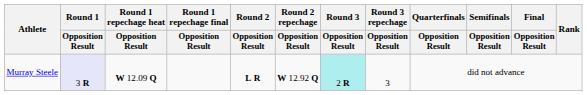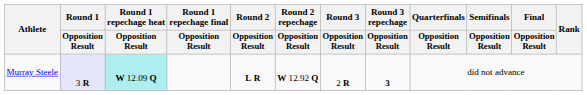(136, 78) no background -> (136, 78) paleturquoise background
(343, 83) paleturquoise background -> (343, 83) no background
(388, 83) normal -> (388, 83) bold
